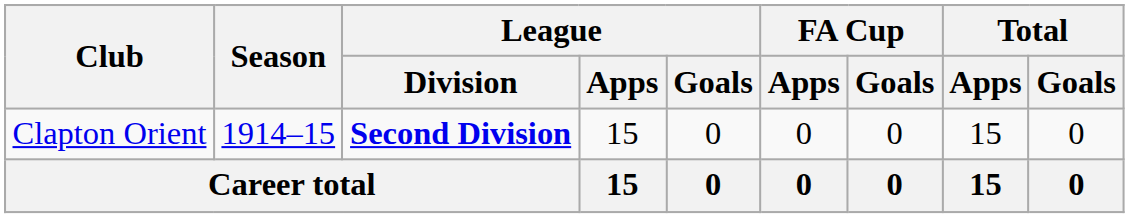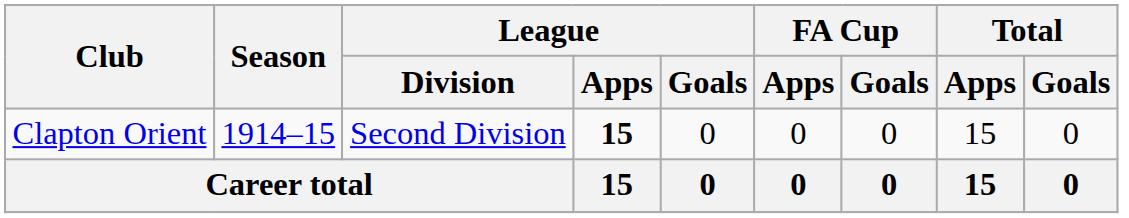(461, 133) bold -> (458, 133) normal
(622, 133) normal -> (617, 133) bold
